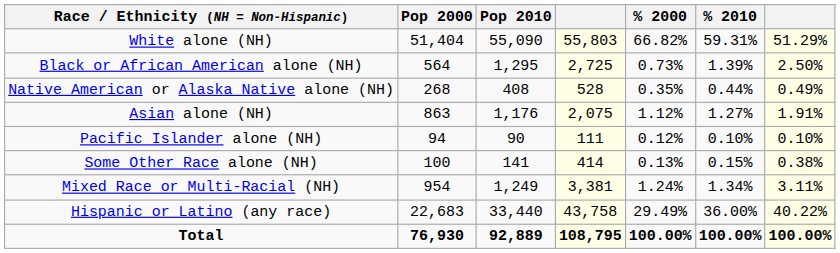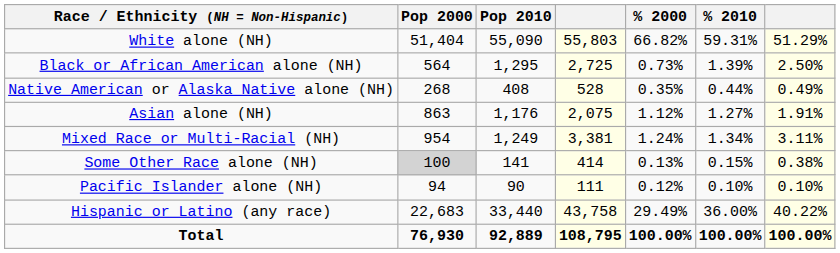rows swapped: (201, 139) <-> (201, 187)
(437, 163) no background -> (437, 163) lightgrey background
